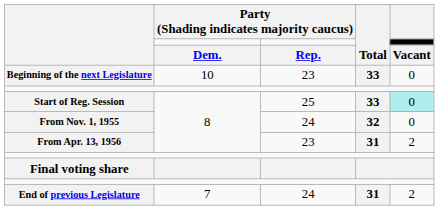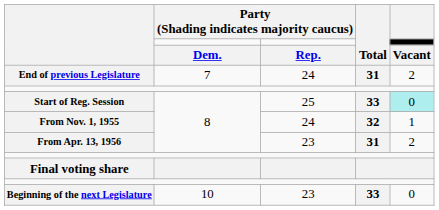rows swapped: (79, 194) <-> (79, 75)
(412, 122) 0 -> (412, 122) 1
